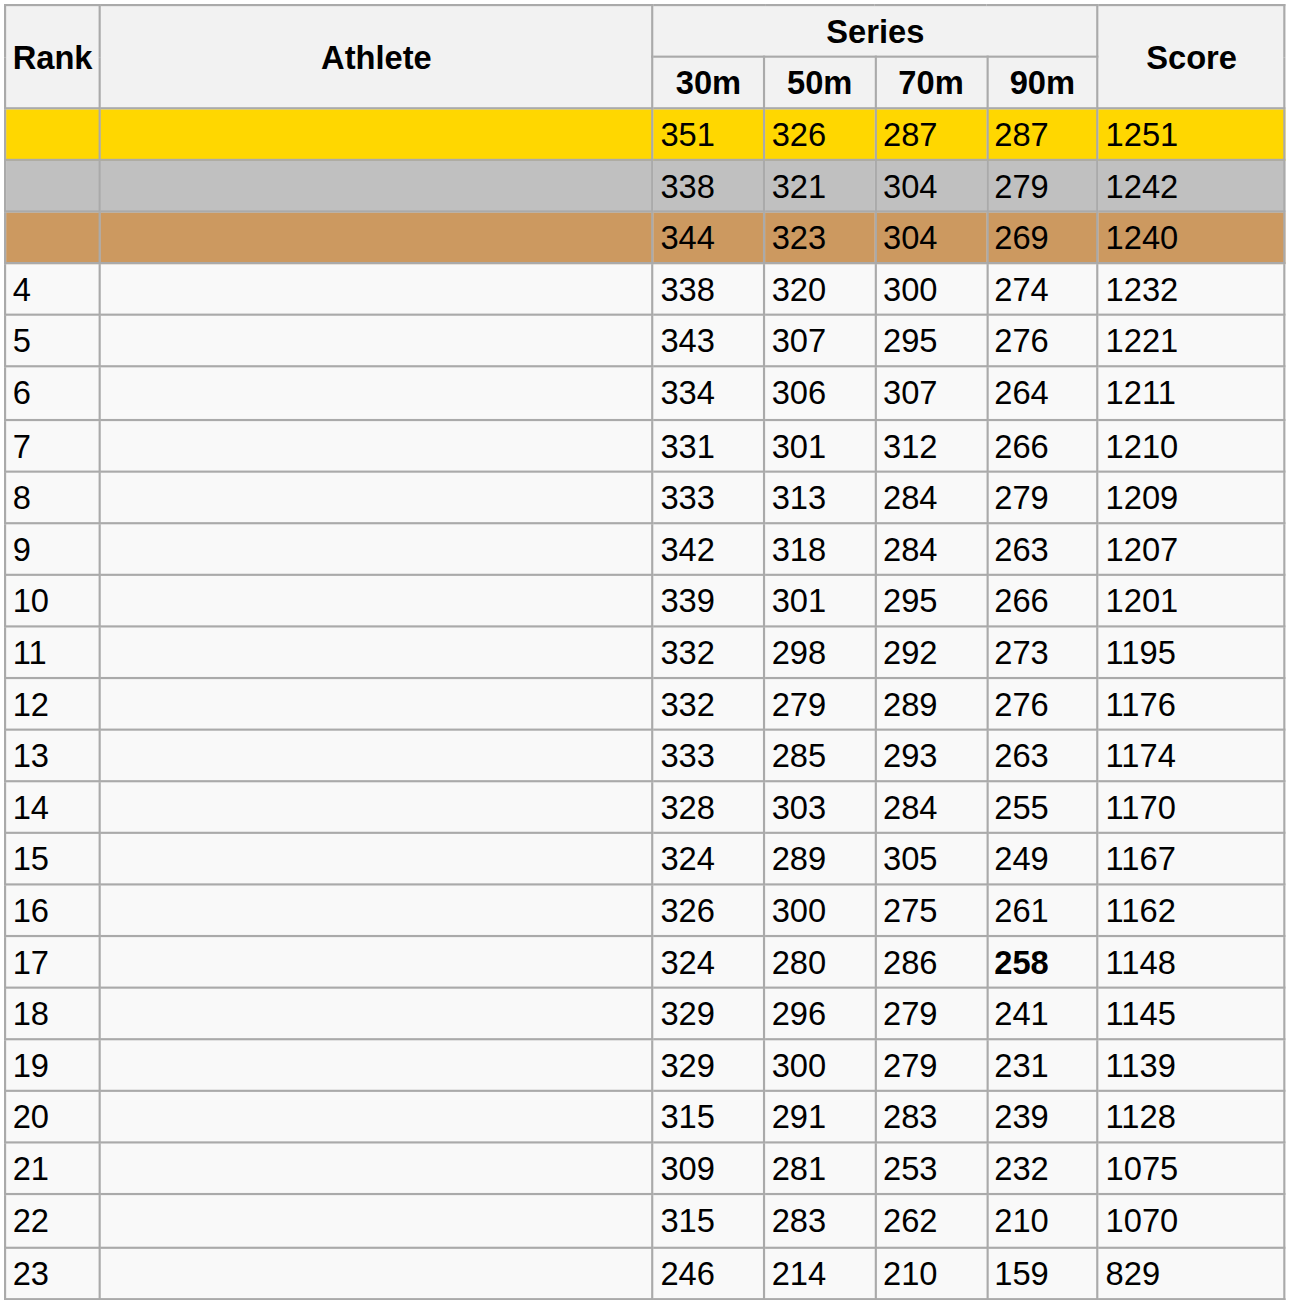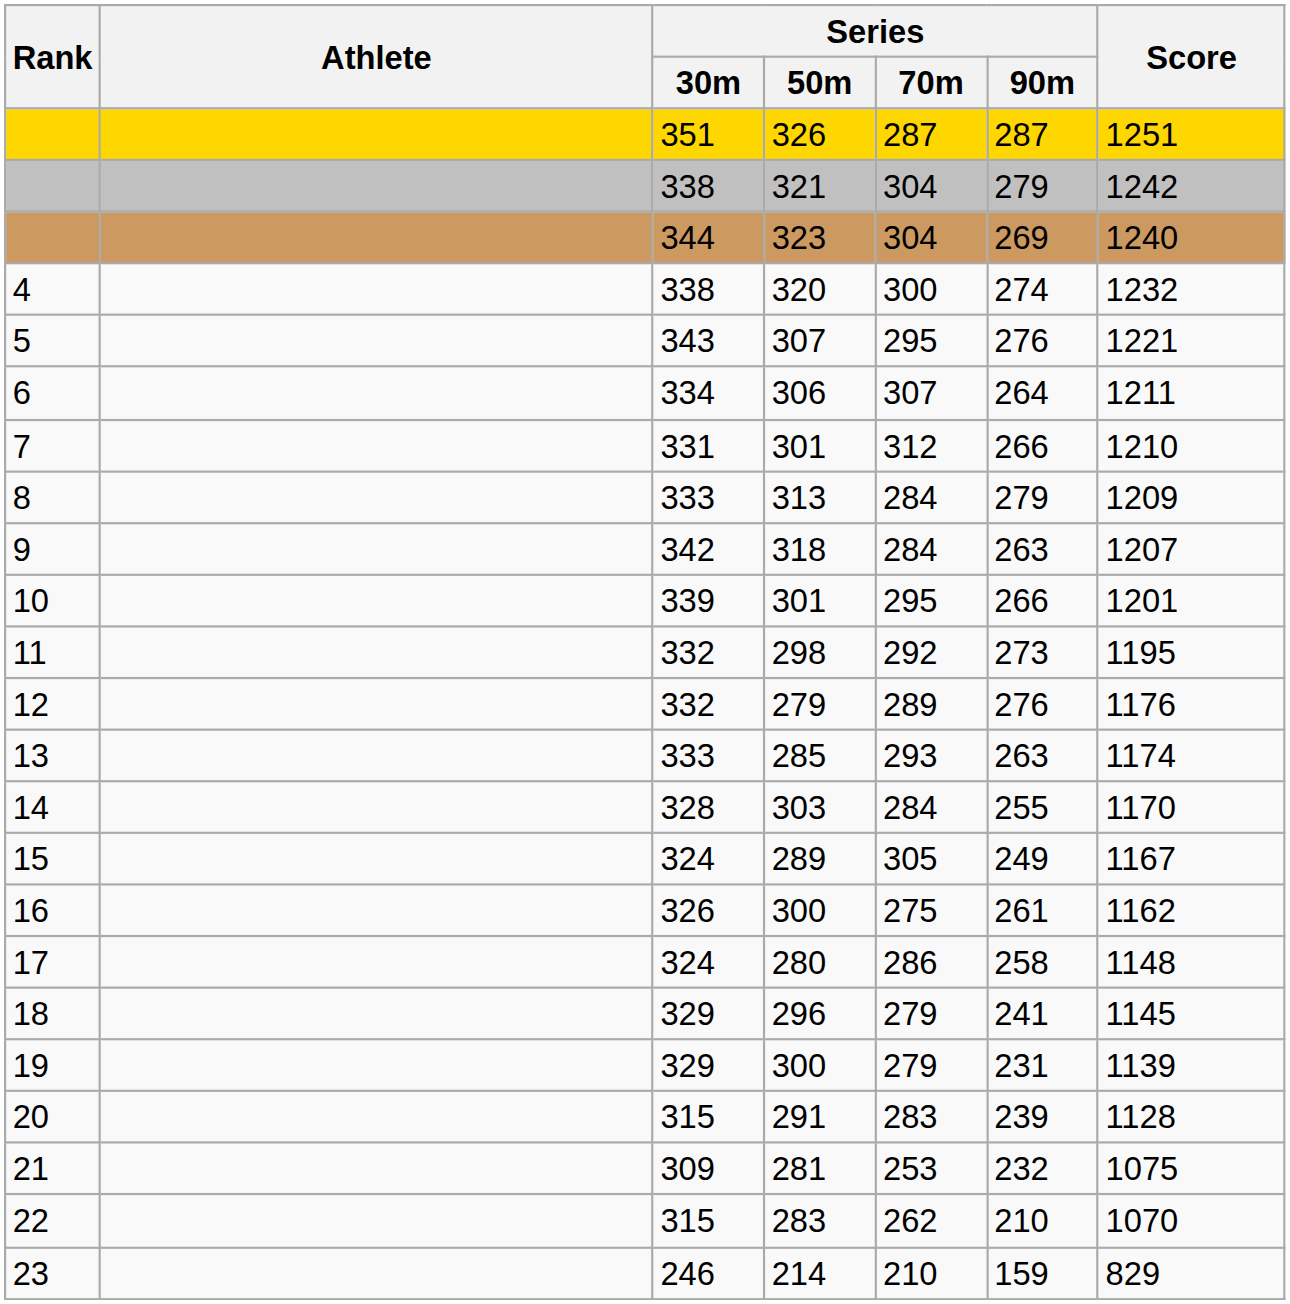(1022, 962) bold -> (1022, 962) normal
